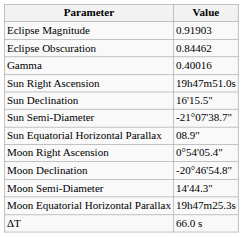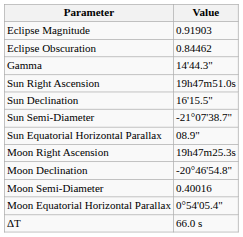(194, 65) 0.40016 -> (194, 65) 14'44.3"
(199, 153) 0°54'05.4" -> (206, 153) 19h47m25.3s
(194, 188) 14'44.3" -> (194, 188) 0.40016
(206, 205) 19h47m25.3s -> (199, 205) 0°54'05.4"
